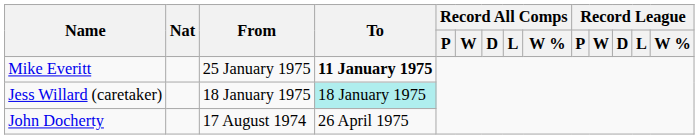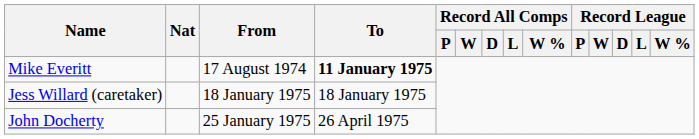(257, 69) 25 January 1975 -> (254, 69) 17 August 1974
(372, 95) paleturquoise background -> (372, 95) no background
(254, 120) 17 August 1974 -> (257, 120) 25 January 1975
